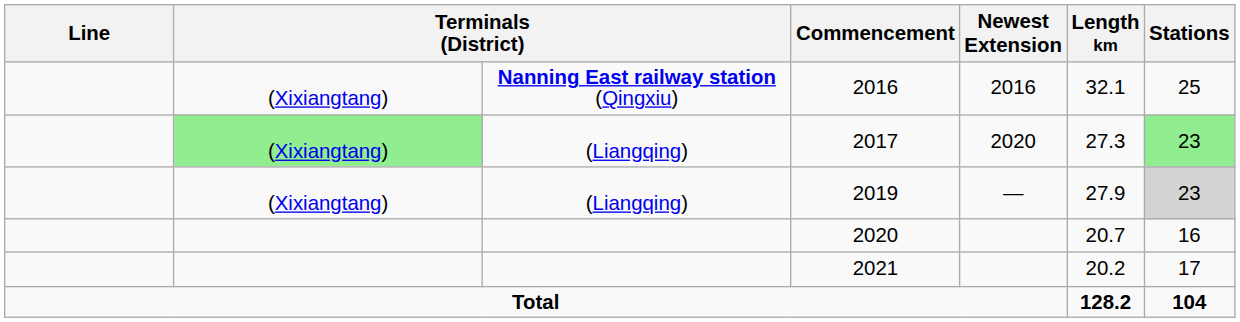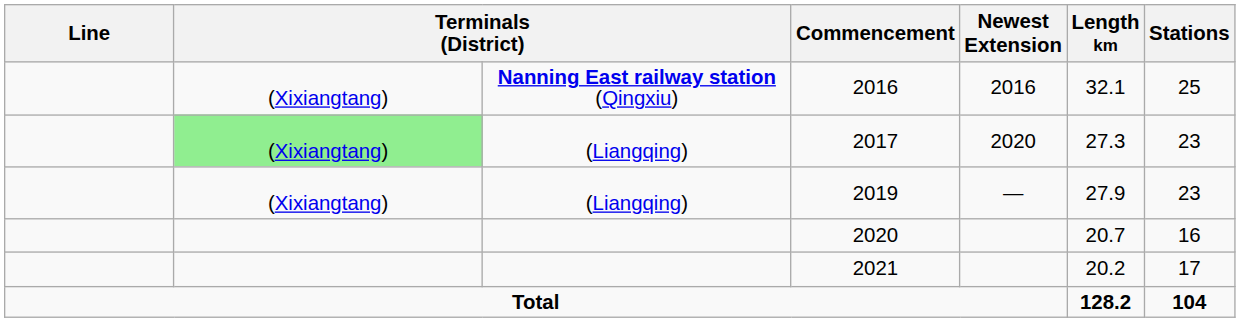(1189, 140) lightgreen background -> (1189, 140) no background
(1189, 193) lightgrey background -> (1189, 193) no background
